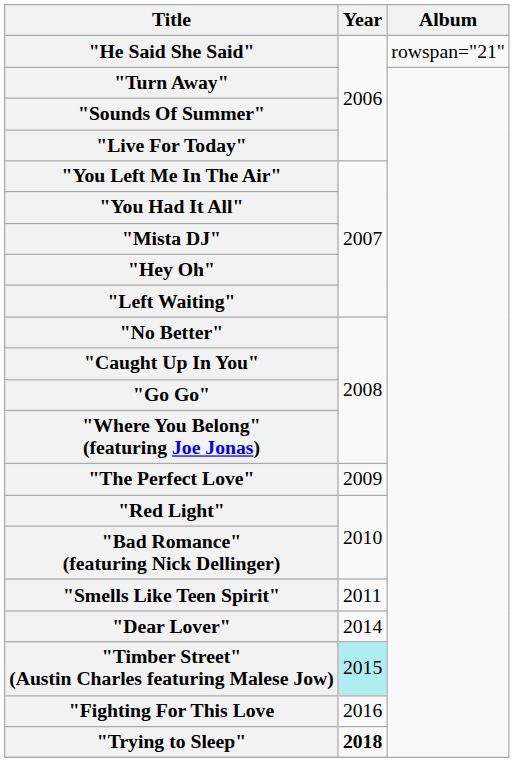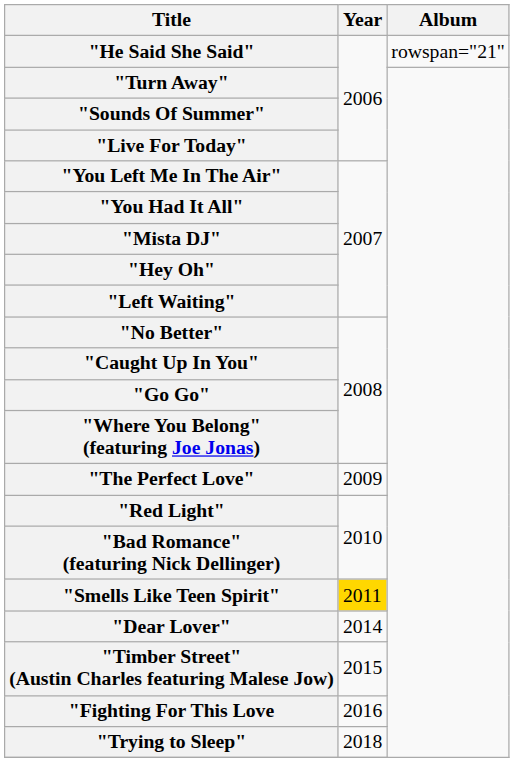(362, 594) no background -> (362, 594) gold background
(363, 668) paleturquoise background -> (363, 668) no background
(363, 741) bold -> (363, 741) normal
